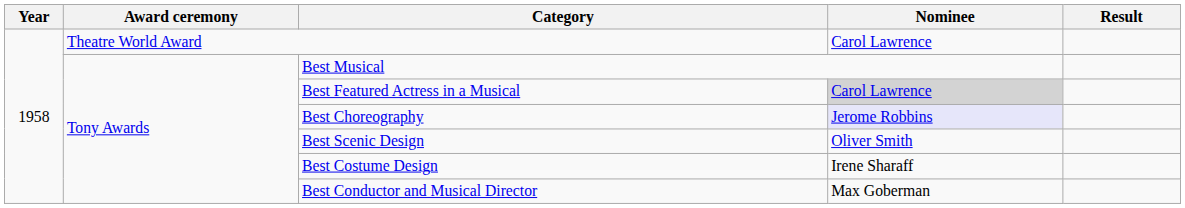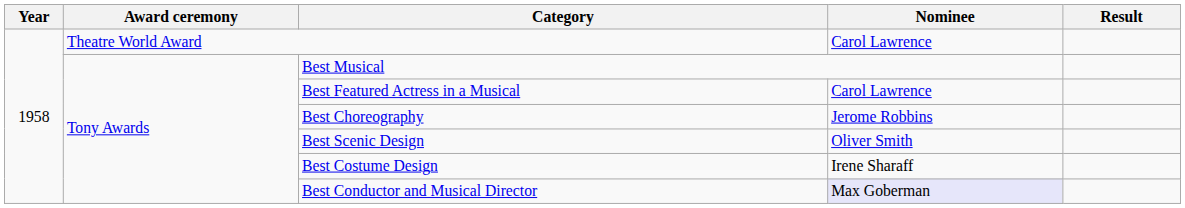(881, 91) lightgrey background -> (881, 91) no background
(882, 116) lavender background -> (882, 116) no background
(881, 191) no background -> (881, 191) lavender background
